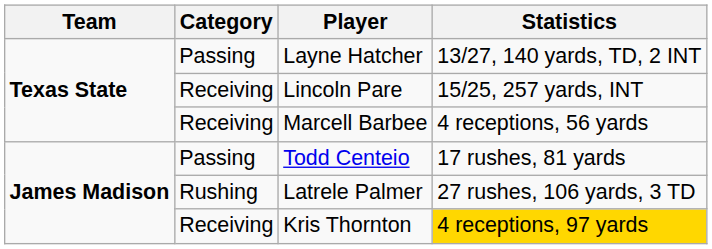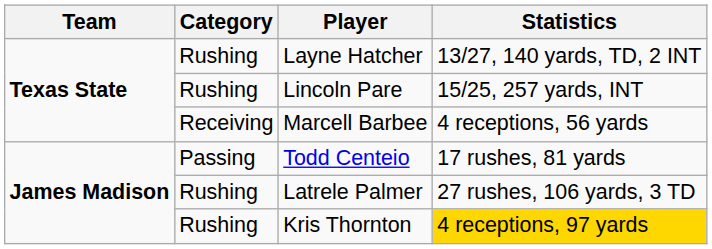(217, 55) Passing -> (218, 55) Rushing
(226, 89) Receiving -> (218, 89) Rushing
(226, 225) Receiving -> (218, 225) Rushing
